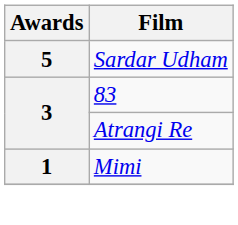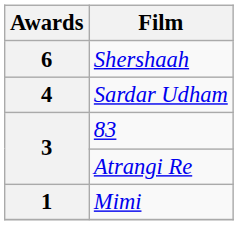+ row: (141, 58)
(47, 58) 5 -> (47, 94) 4
